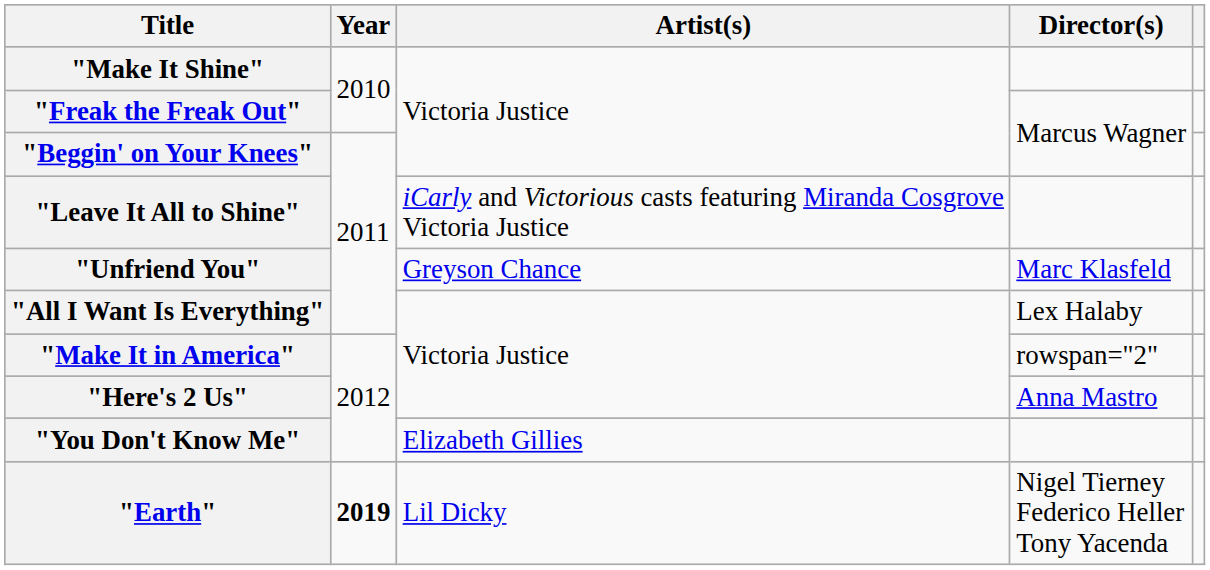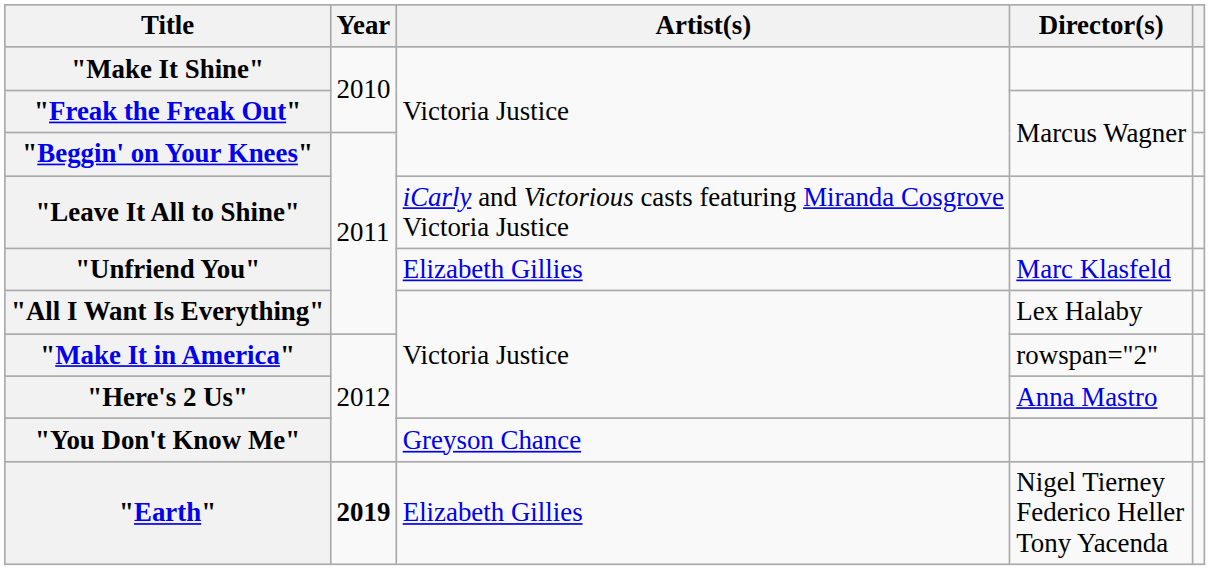(492, 269) Greyson Chance -> (493, 269) Elizabeth Gillies
(493, 439) Elizabeth Gillies -> (492, 439) Greyson Chance
(455, 512) Lil Dicky -> (493, 512) Elizabeth Gillies
